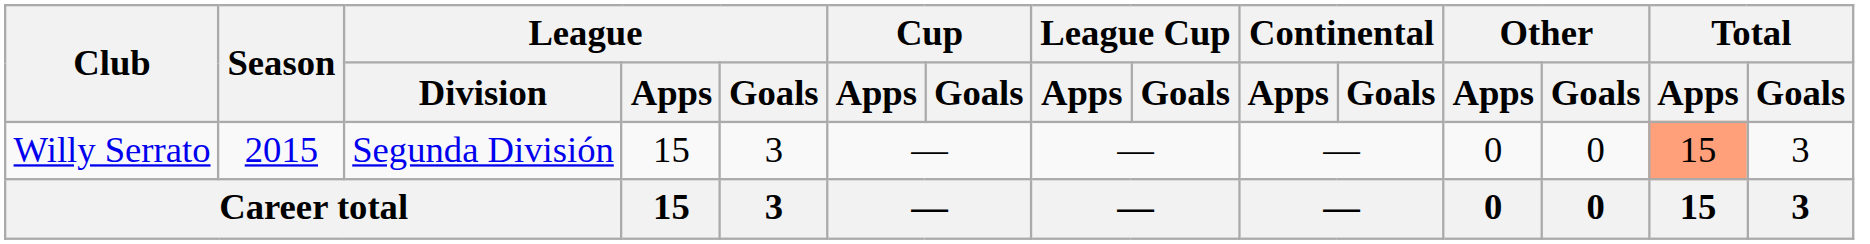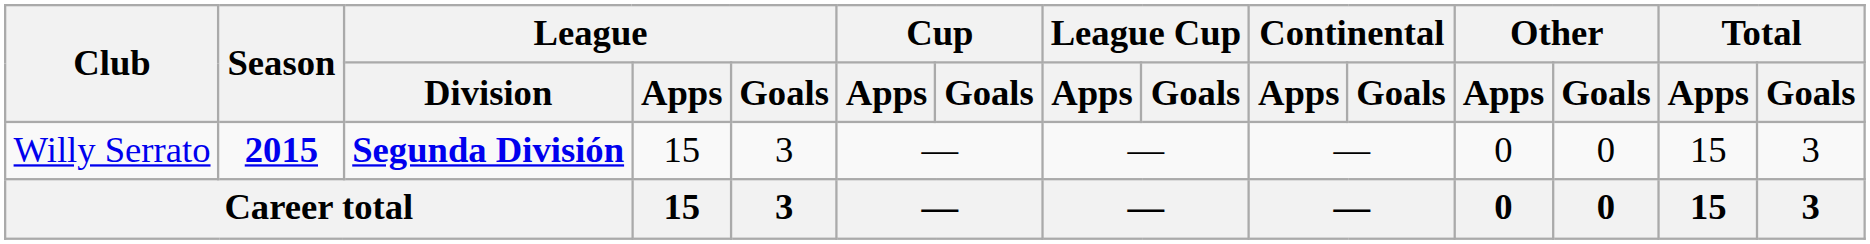(281, 149) normal -> (281, 149) bold
(483, 149) normal -> (488, 149) bold
(1698, 149) lightsalmon background -> (1708, 149) no background
